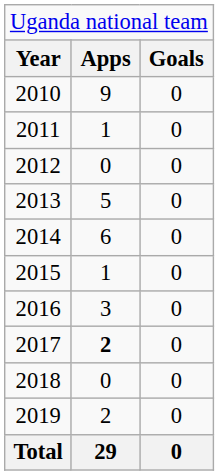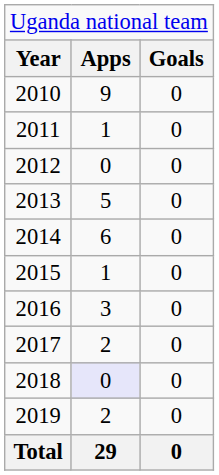(106, 344) bold -> (106, 344) normal
(106, 380) no background -> (106, 380) lavender background
